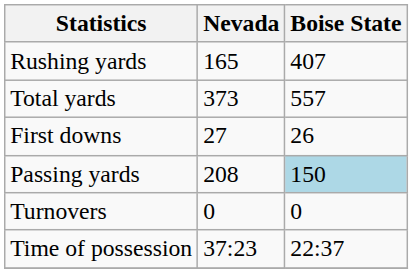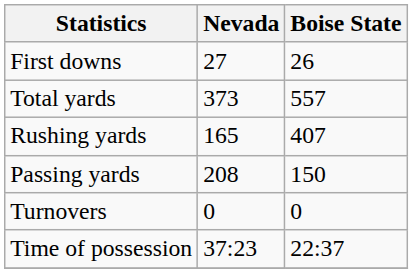rows swapped: (66, 135) <-> (78, 60)
(308, 173) lightblue background -> (308, 173) no background
